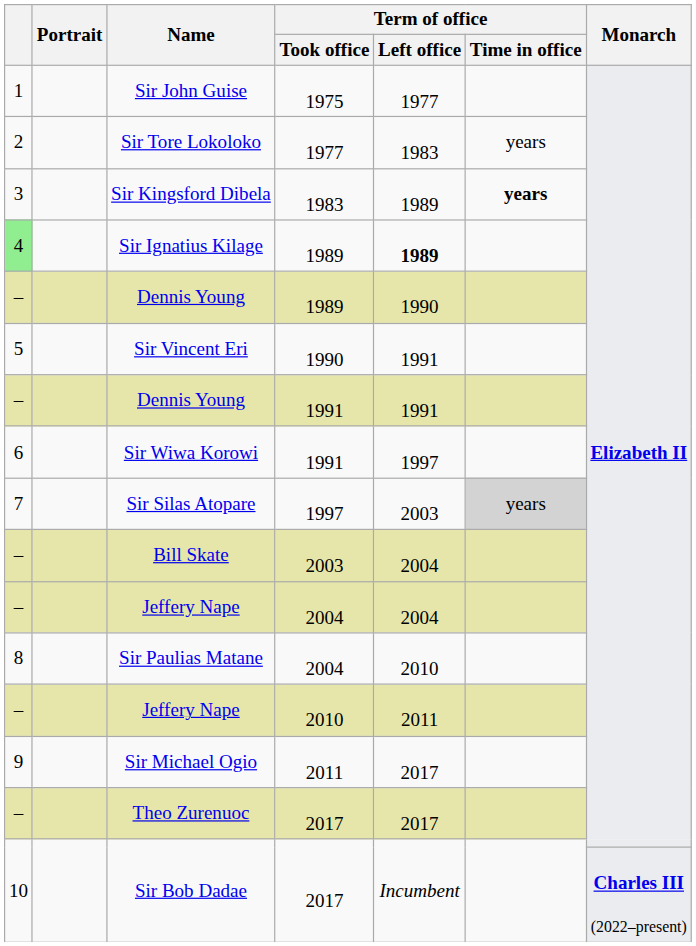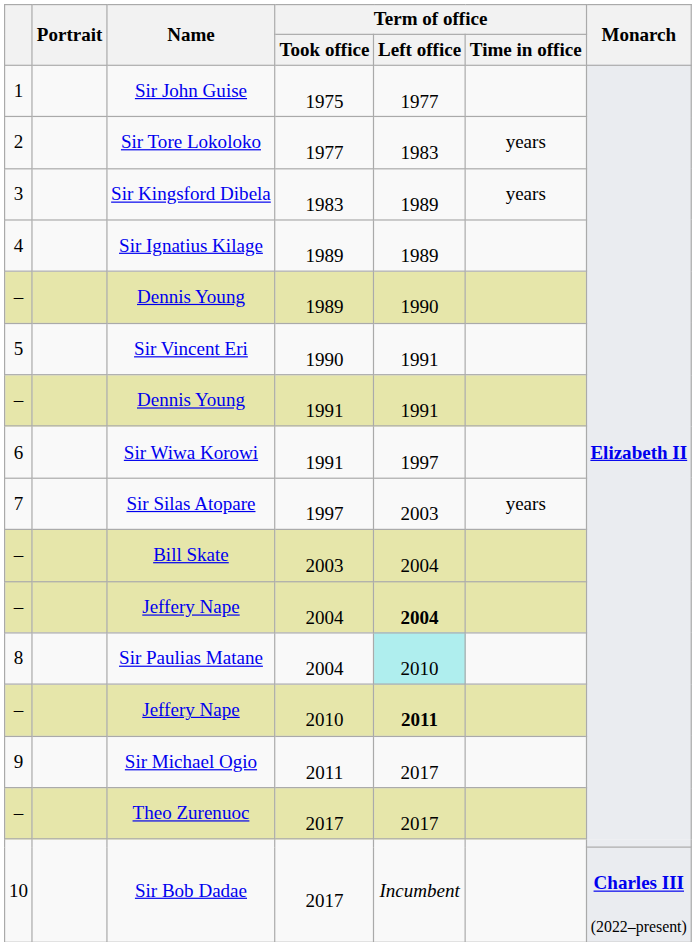(526, 193) bold -> (526, 193) normal
(19, 245) lightgreen background -> (19, 245) no background
(420, 256) bold -> (420, 256) normal
(526, 503) lightgrey background -> (526, 503) no background
(420, 617) normal -> (420, 617) bold
(420, 669) no background -> (420, 669) paleturquoise background
(420, 720) normal -> (420, 720) bold
